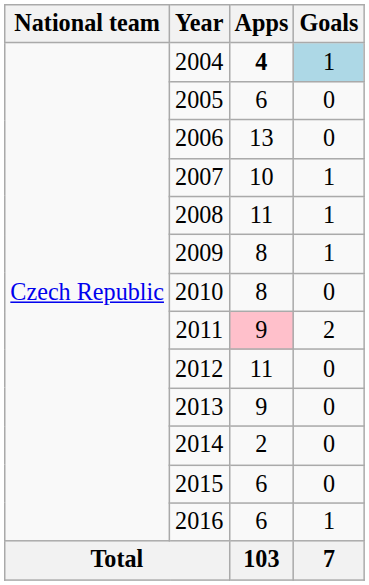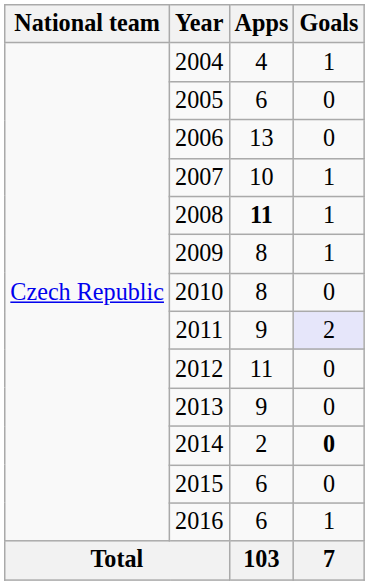(261, 61) bold -> (261, 61) normal
(329, 61) lightblue background -> (329, 61) no background
(261, 215) normal -> (261, 215) bold
(261, 330) pink background -> (261, 330) no background
(329, 330) no background -> (329, 330) lavender background
(329, 445) normal -> (329, 445) bold
